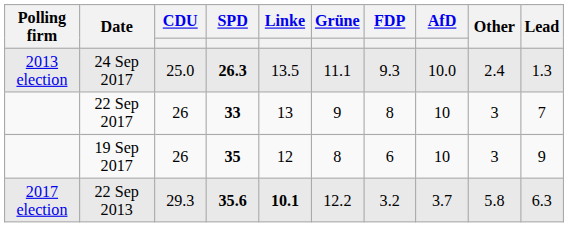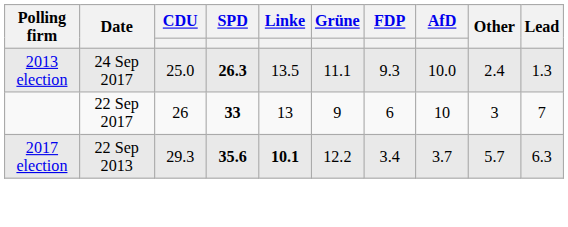(390, 113) 8 -> (390, 113) 6
- row: (117, 157)
(390, 200) 3.2 -> (390, 157) 3.4
(494, 200) 5.8 -> (494, 157) 5.7
